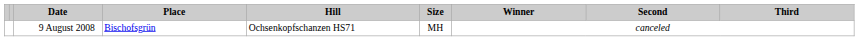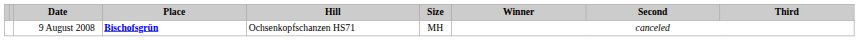(130, 27) normal -> (131, 27) bold
